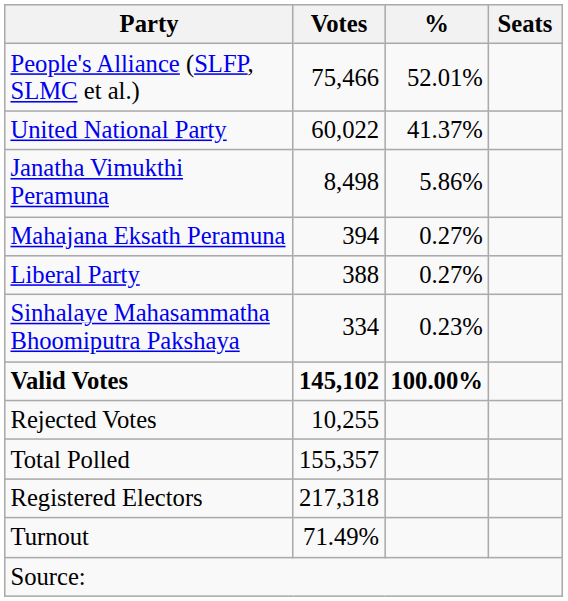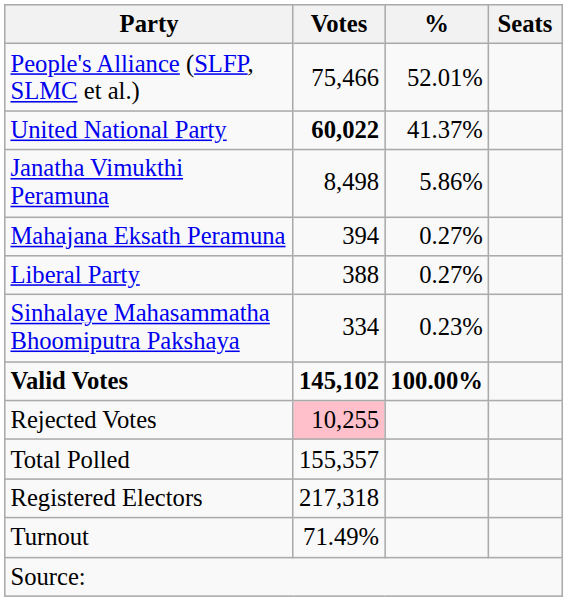(345, 129) normal -> (345, 129) bold
(345, 419) no background -> (345, 419) pink background
